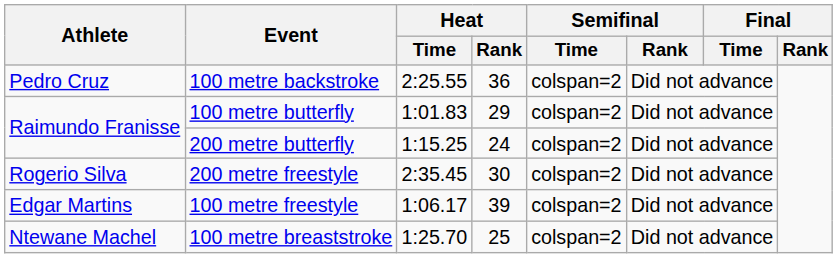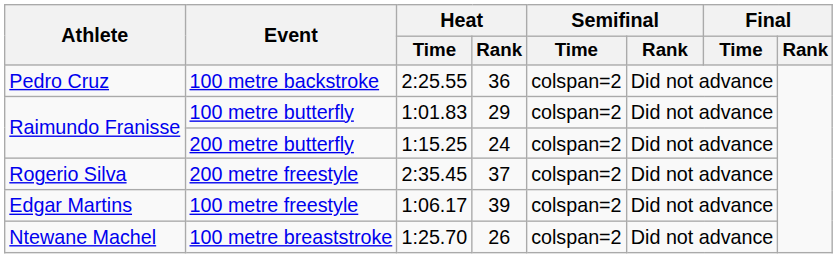(499, 175) 30 -> (499, 175) 37
(499, 237) 25 -> (499, 237) 26
